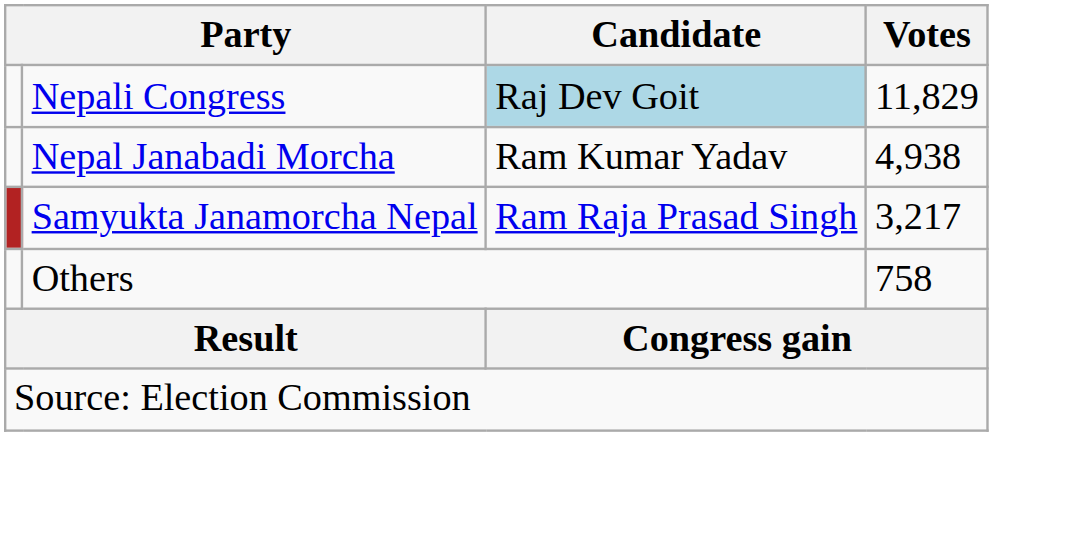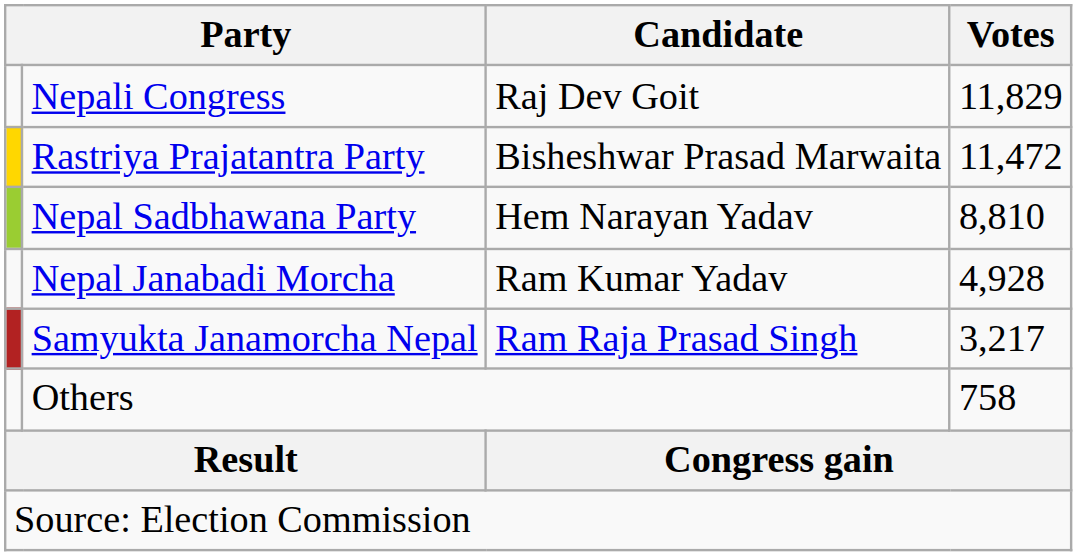(597, 95) lightblue background -> (597, 95) no background
+ row: (228, 156)
+ row: (224, 216)
(918, 156) 4,938 -> (1002, 277) 4,928
